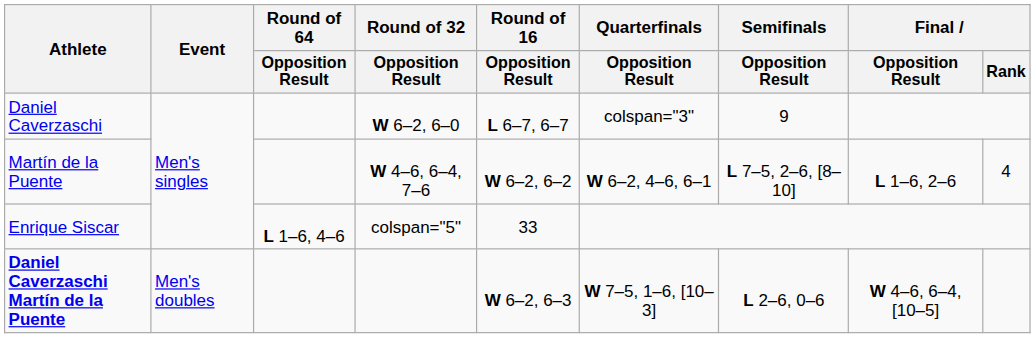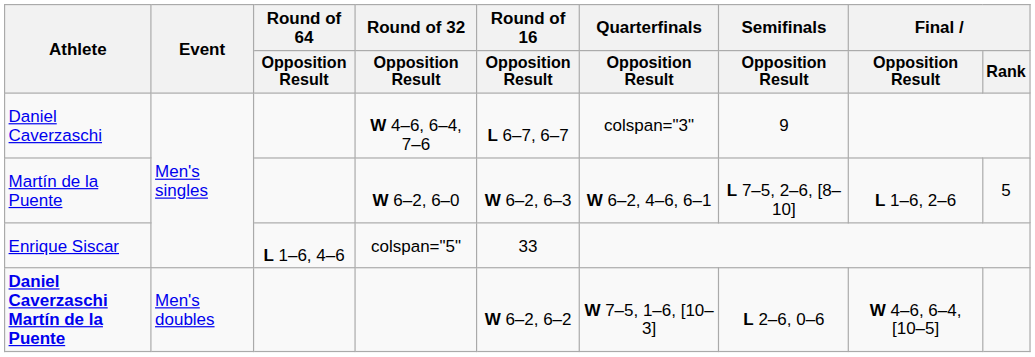(416, 126) W 6–2, 6–0 -> (416, 135) W 4–6, 6–4, 7–6
(416, 181) W 4–6, 6–4, 7–6 -> (416, 200) W 6–2, 6–0
(528, 181) W 6–2, 6–2 -> (528, 200) W 6–2, 6–3
(1006, 172) 4 -> (1006, 191) 5
(528, 301) W 6–2, 6–3 -> (528, 320) W 6–2, 6–2
